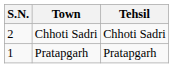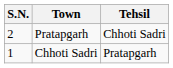(66, 33) Chhoti Sadri -> (61, 33) Pratapgarh
(61, 53) Pratapgarh -> (66, 53) Chhoti Sadri
